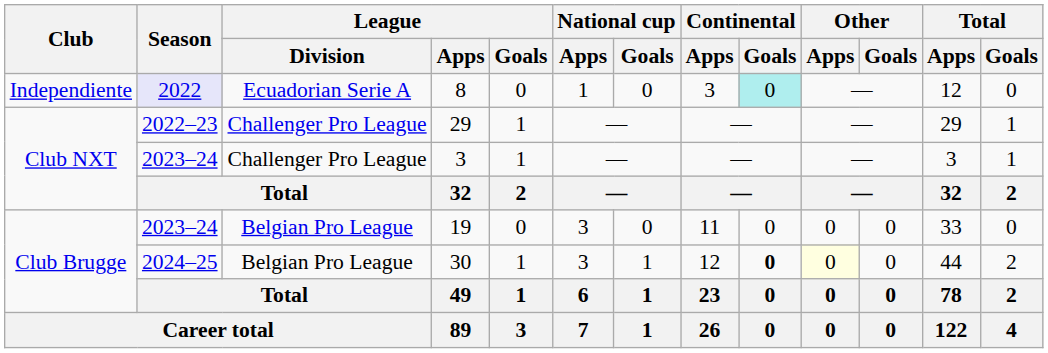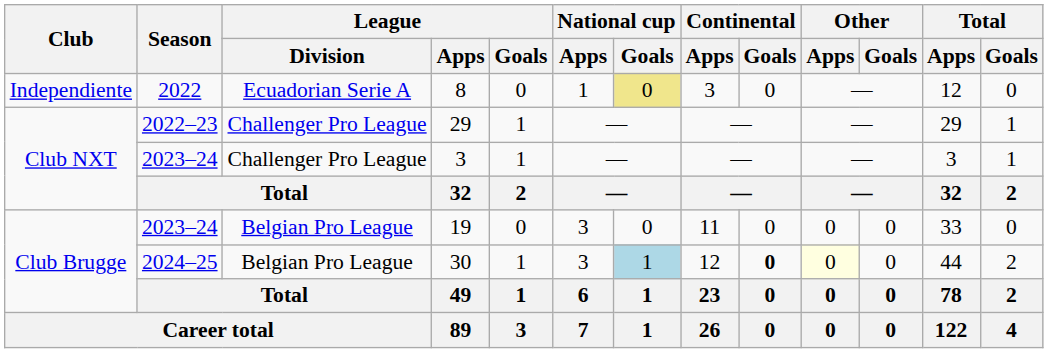(180, 90) lavender background -> (180, 90) no background
(647, 90) no background -> (647, 90) khaki background
(770, 90) paleturquoise background -> (770, 90) no background
(647, 261) no background -> (647, 261) lightblue background
